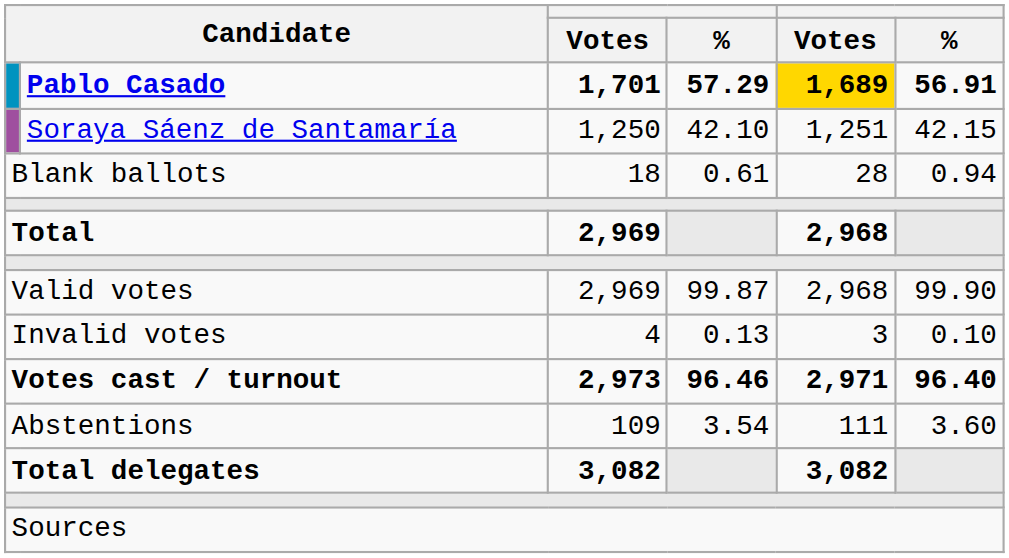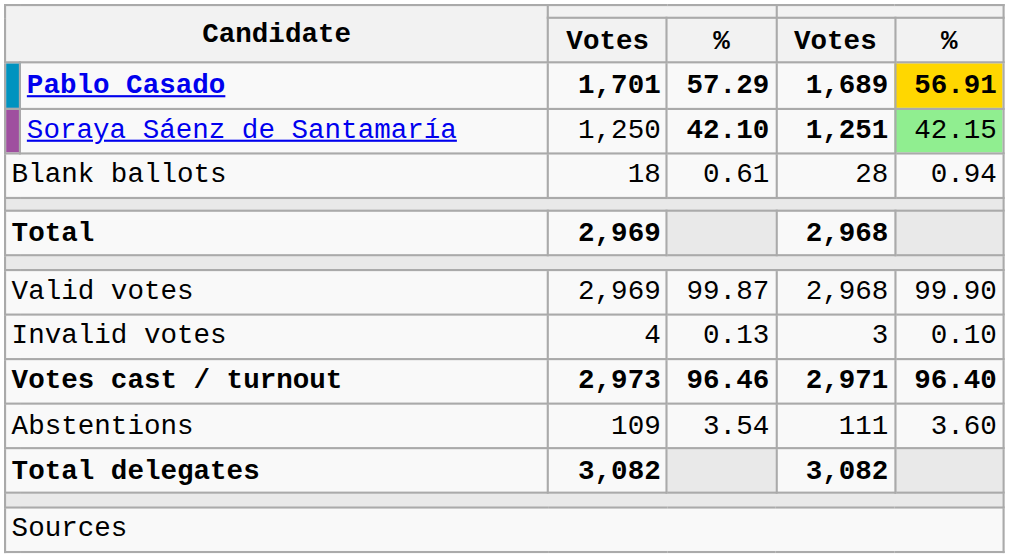(847, 86) gold background -> (847, 86) no background
(956, 86) no background -> (956, 86) gold background
(728, 130) normal -> (728, 130) bold
(847, 130) normal -> (847, 130) bold
(956, 130) no background -> (956, 130) lightgreen background
